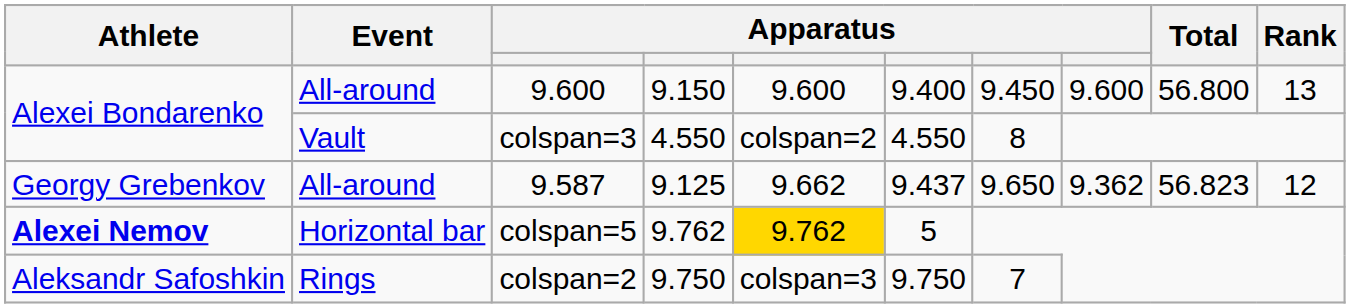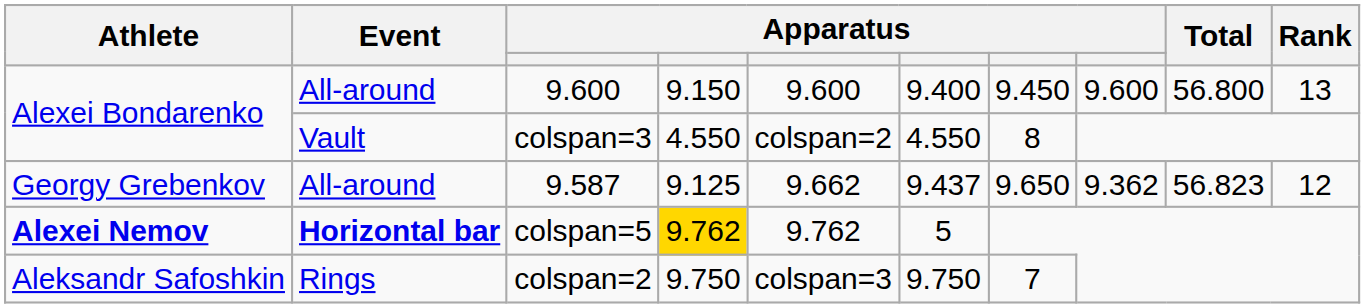(392, 232) normal -> (400, 232) bold
(688, 232) no background -> (703, 232) gold background
(808, 232) gold background -> (823, 232) no background
